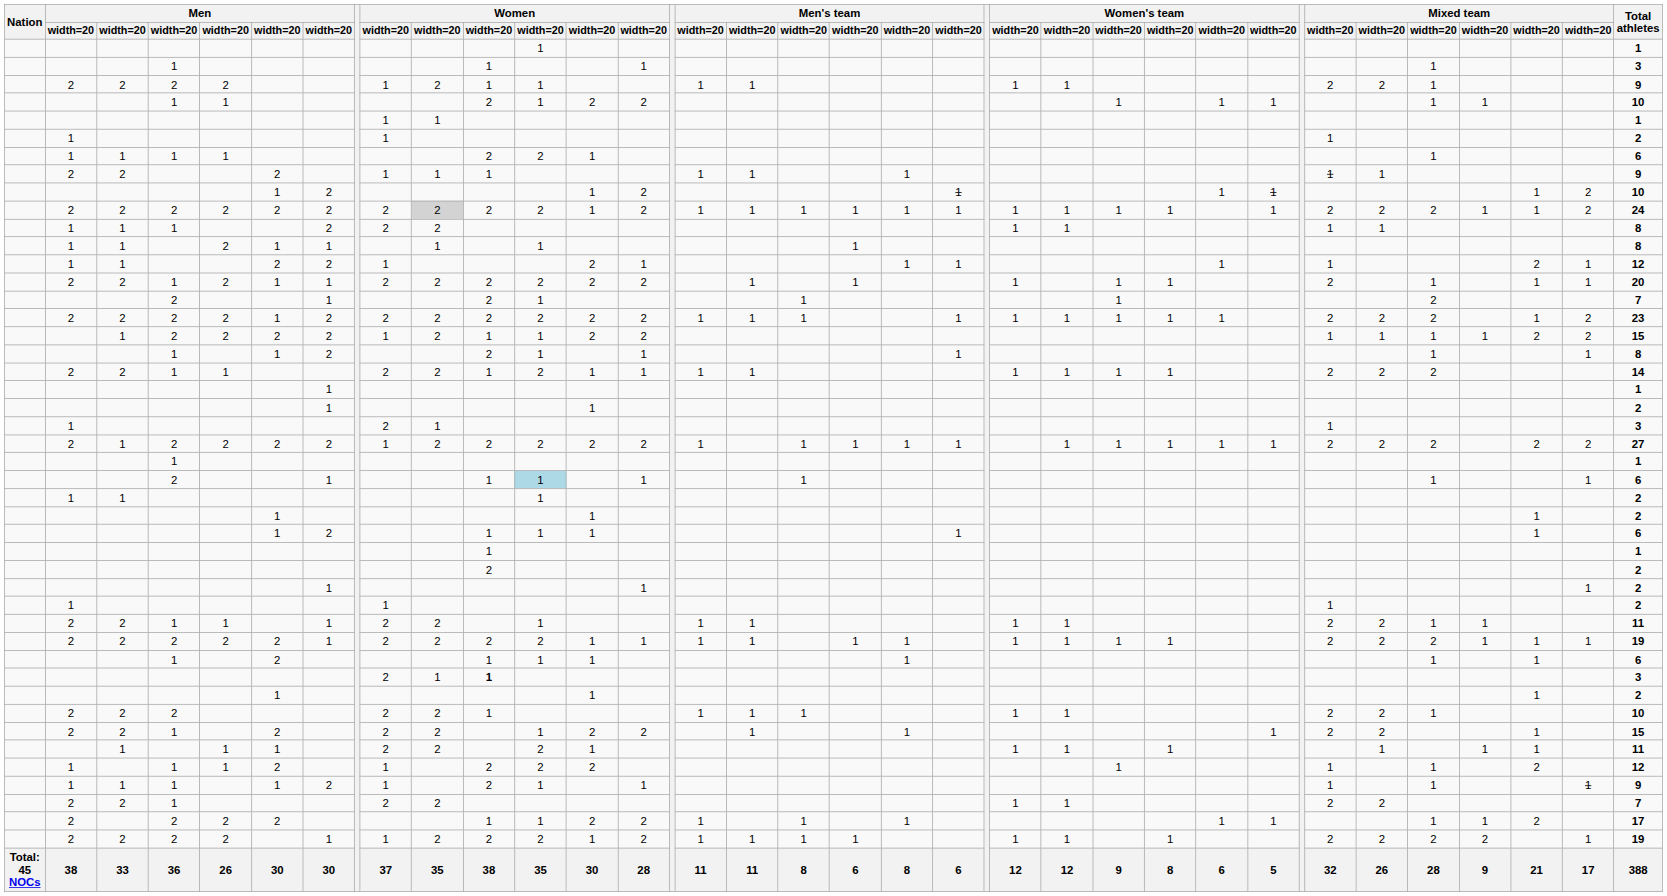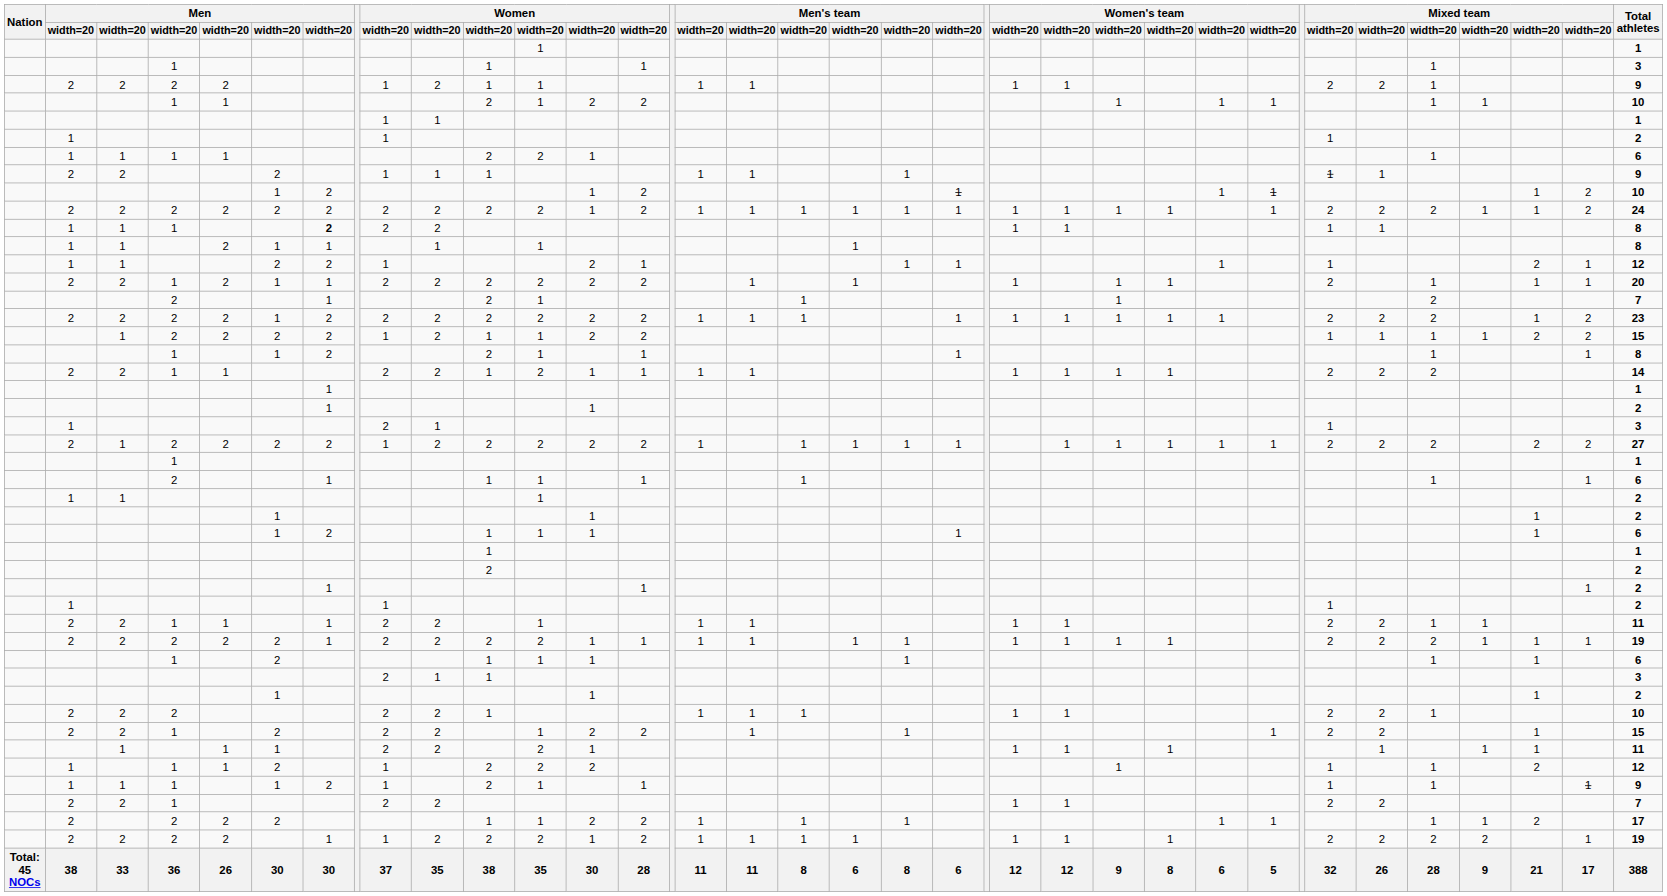(437, 210) lightgrey background -> (437, 210) no background
(329, 228) normal -> (329, 228) bold
(540, 480) lightblue background -> (540, 480) no background
(489, 678) bold -> (489, 678) normal
